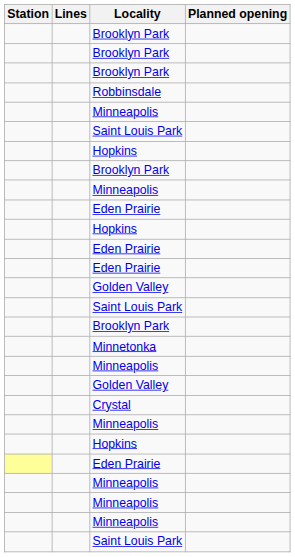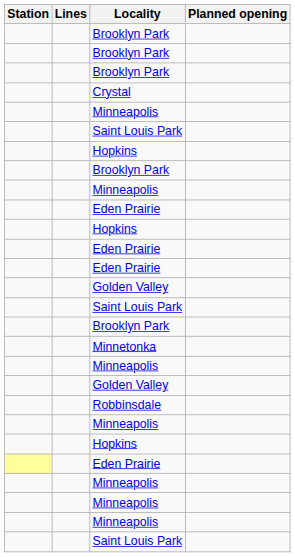rows swapped: (28, 405) <-> (28, 92)
